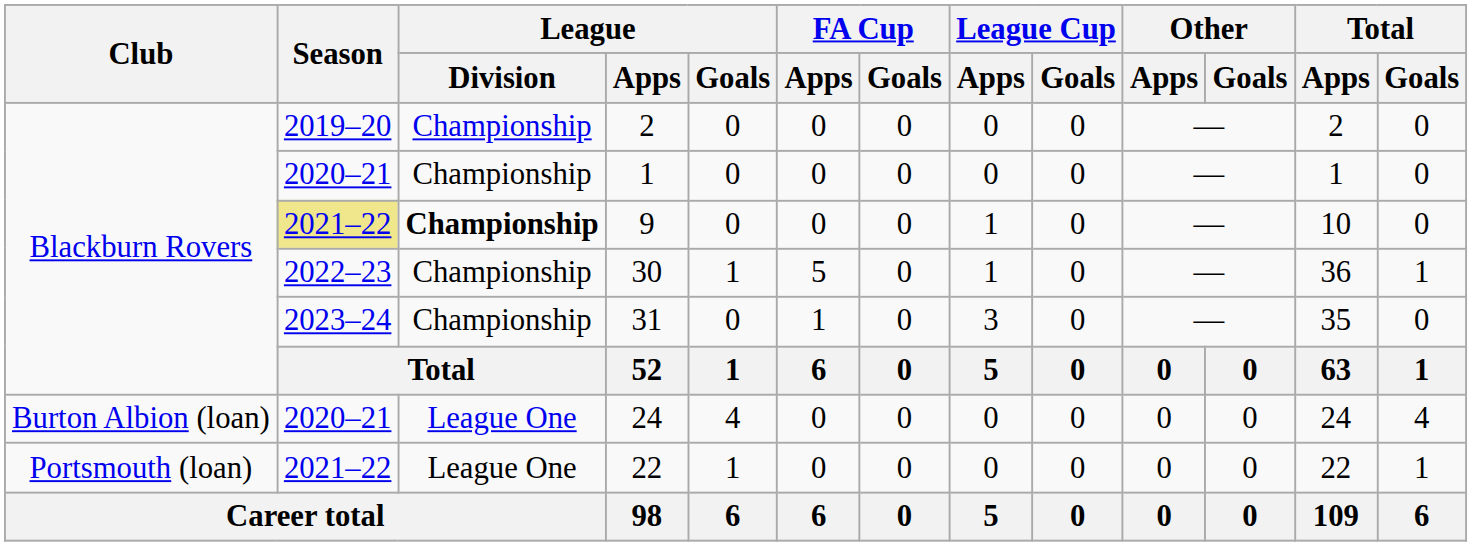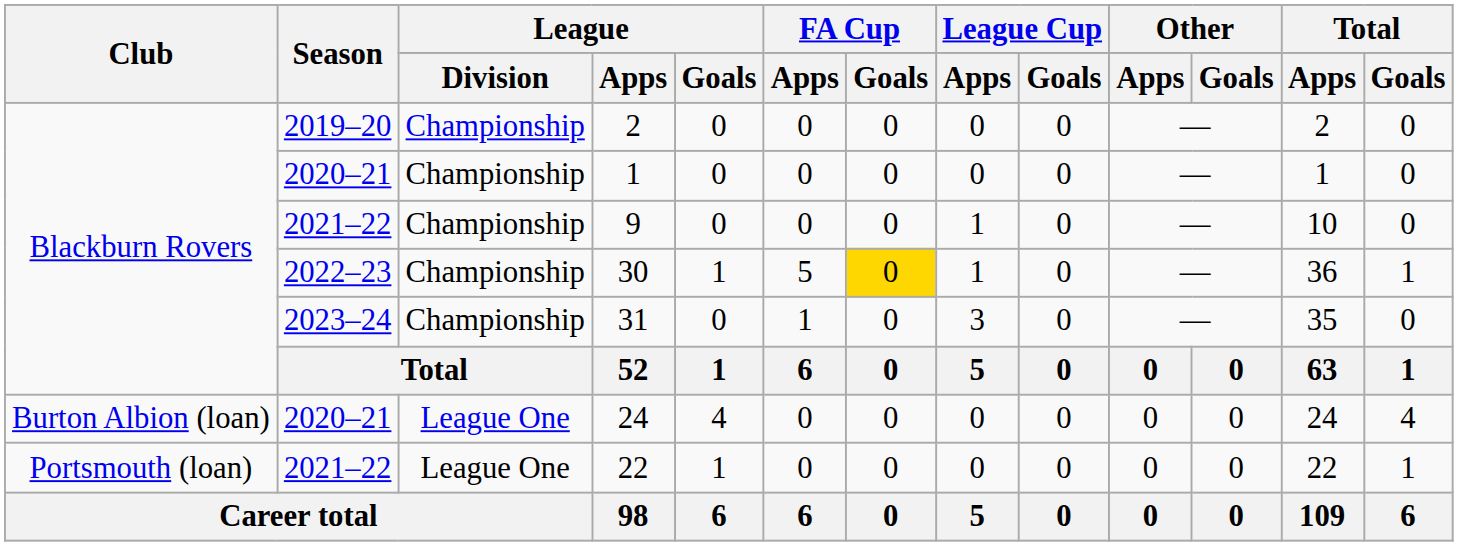(338, 223) khaki background -> (338, 223) no background
(502, 223) bold -> (495, 223) normal
(904, 272) no background -> (891, 272) gold background
